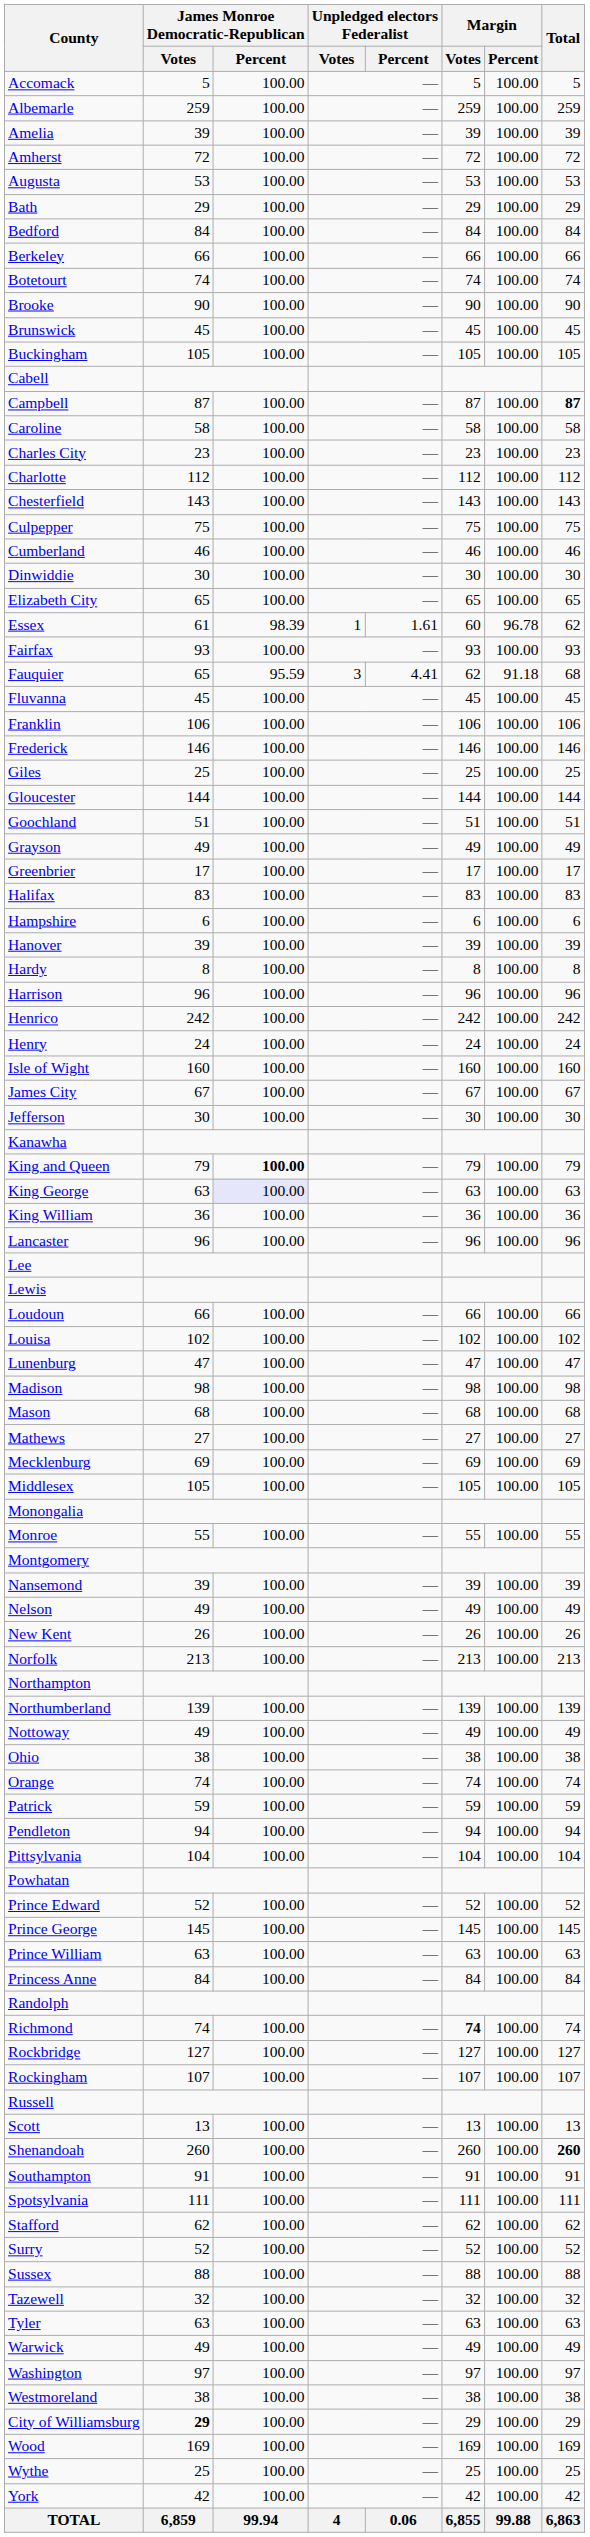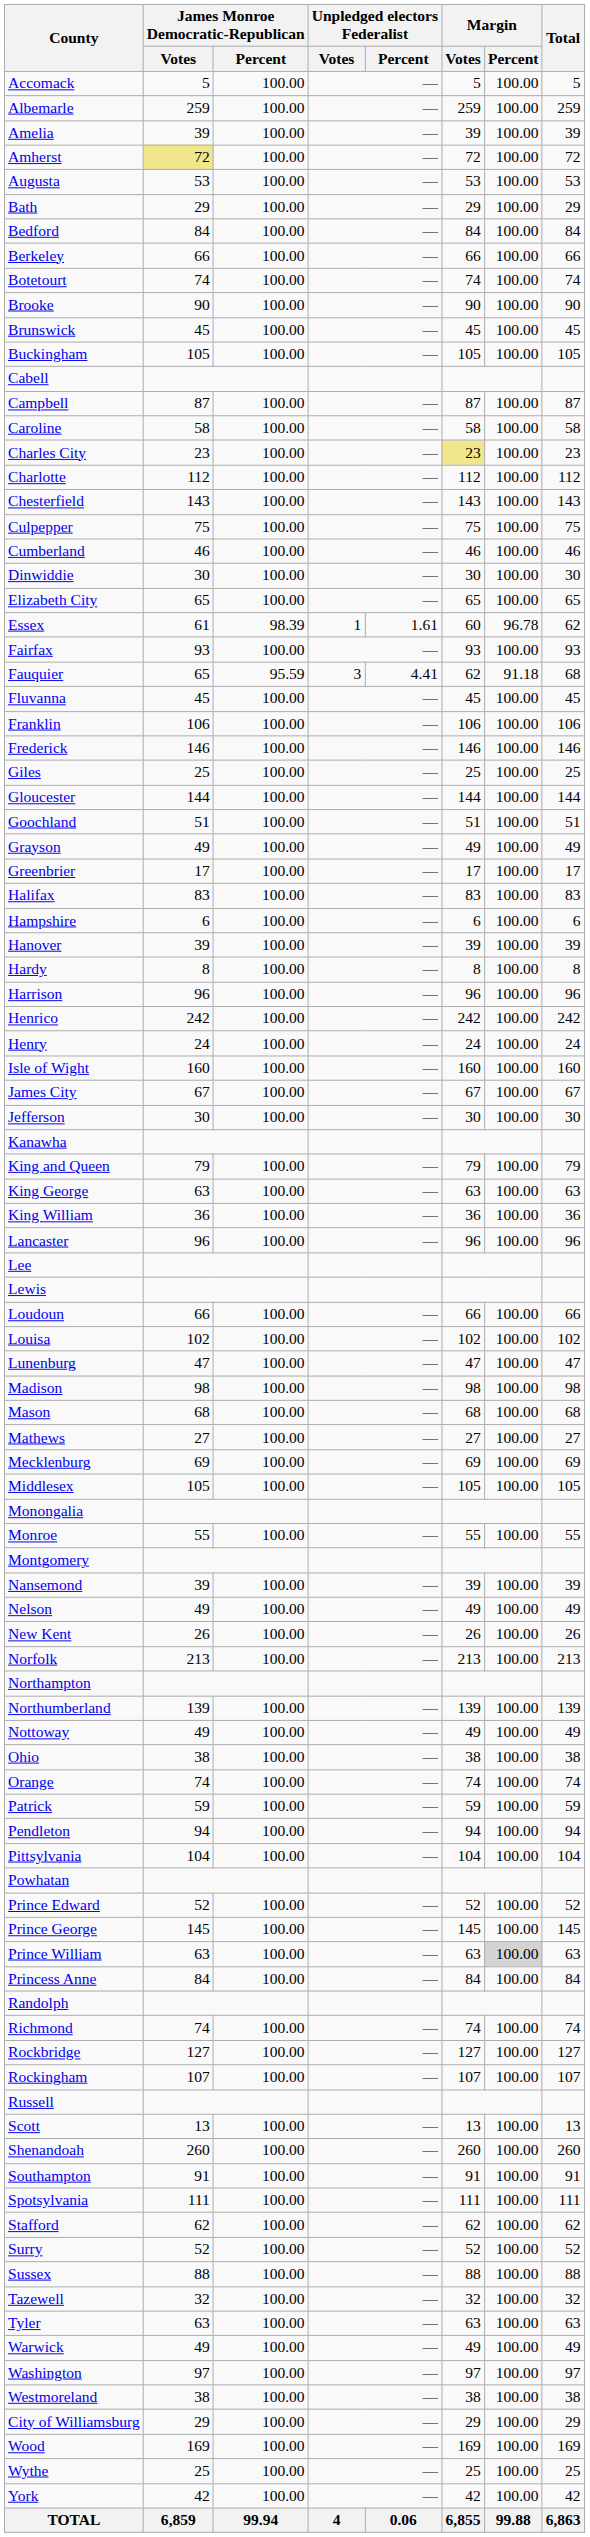(202, 157) no background -> (202, 157) khaki background
(573, 403) bold -> (573, 403) normal
(473, 452) no background -> (473, 452) khaki background
(283, 1166) bold -> (283, 1166) normal
(283, 1191) lavender background -> (283, 1191) no background
(517, 1954) no background -> (517, 1954) lightgrey background
(473, 2027) bold -> (473, 2027) normal
(569, 2151) bold -> (569, 2151) normal
(202, 2421) bold -> (202, 2421) normal
